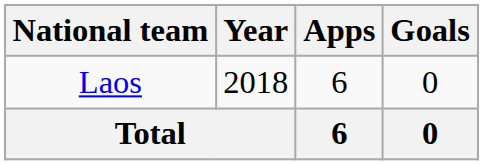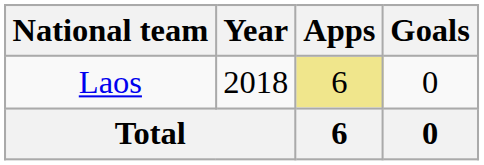(339, 81) no background -> (339, 81) khaki background
